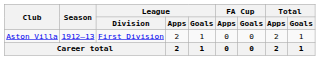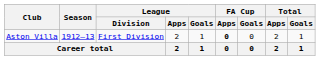(227, 36) normal -> (227, 36) bold
